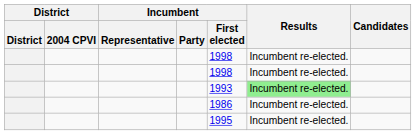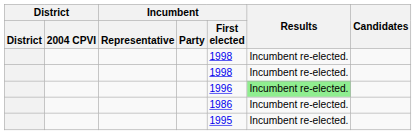(221, 89) 1993 -> (221, 89) 1996
